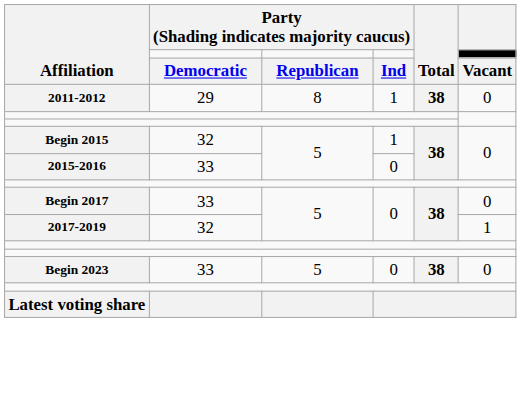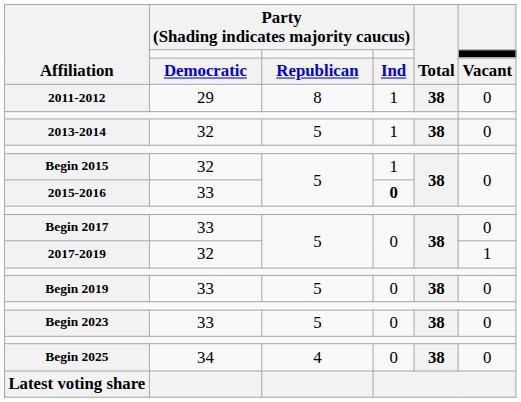+ row: (77, 132)
(394, 166) normal -> (394, 193) bold
+ row: (77, 288)
+ row: (77, 357)
